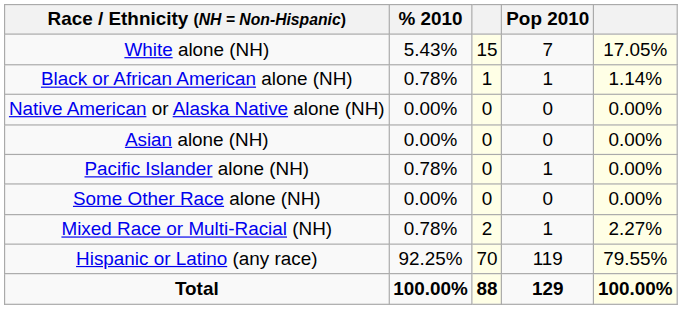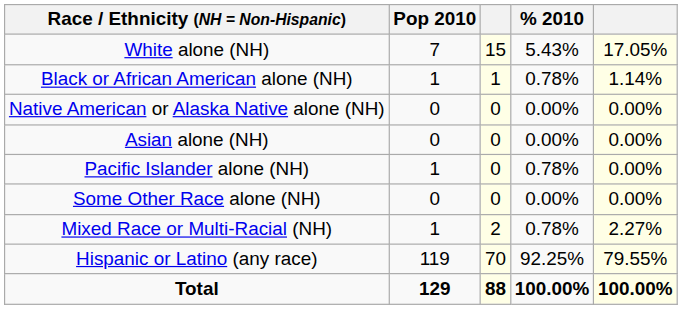columns swapped: (548, 19) <-> (431, 19)
